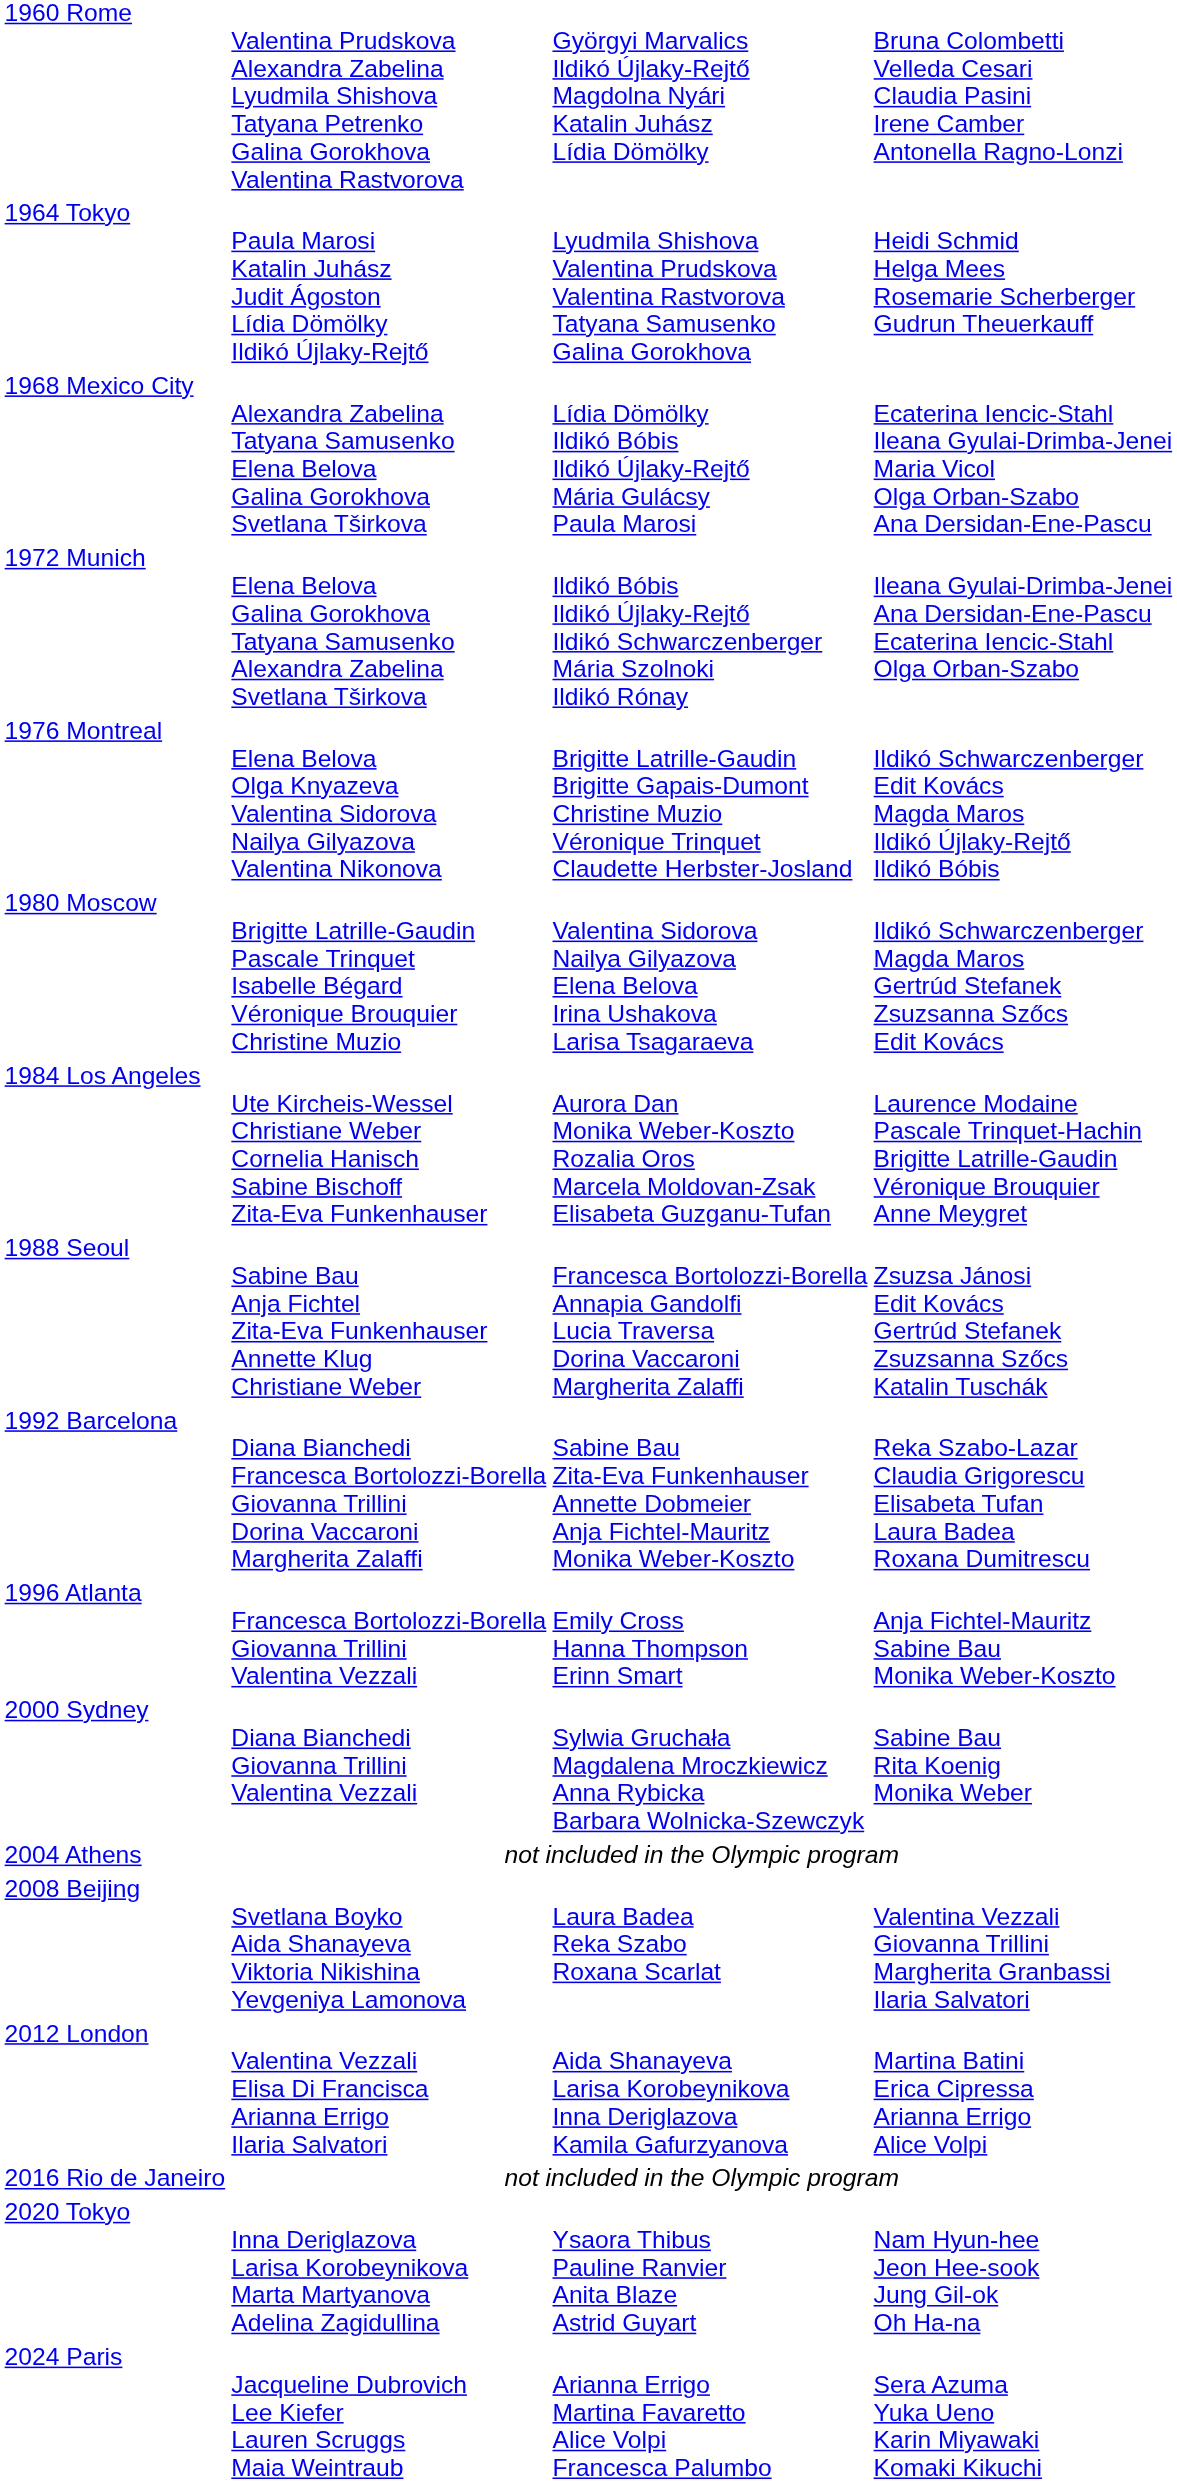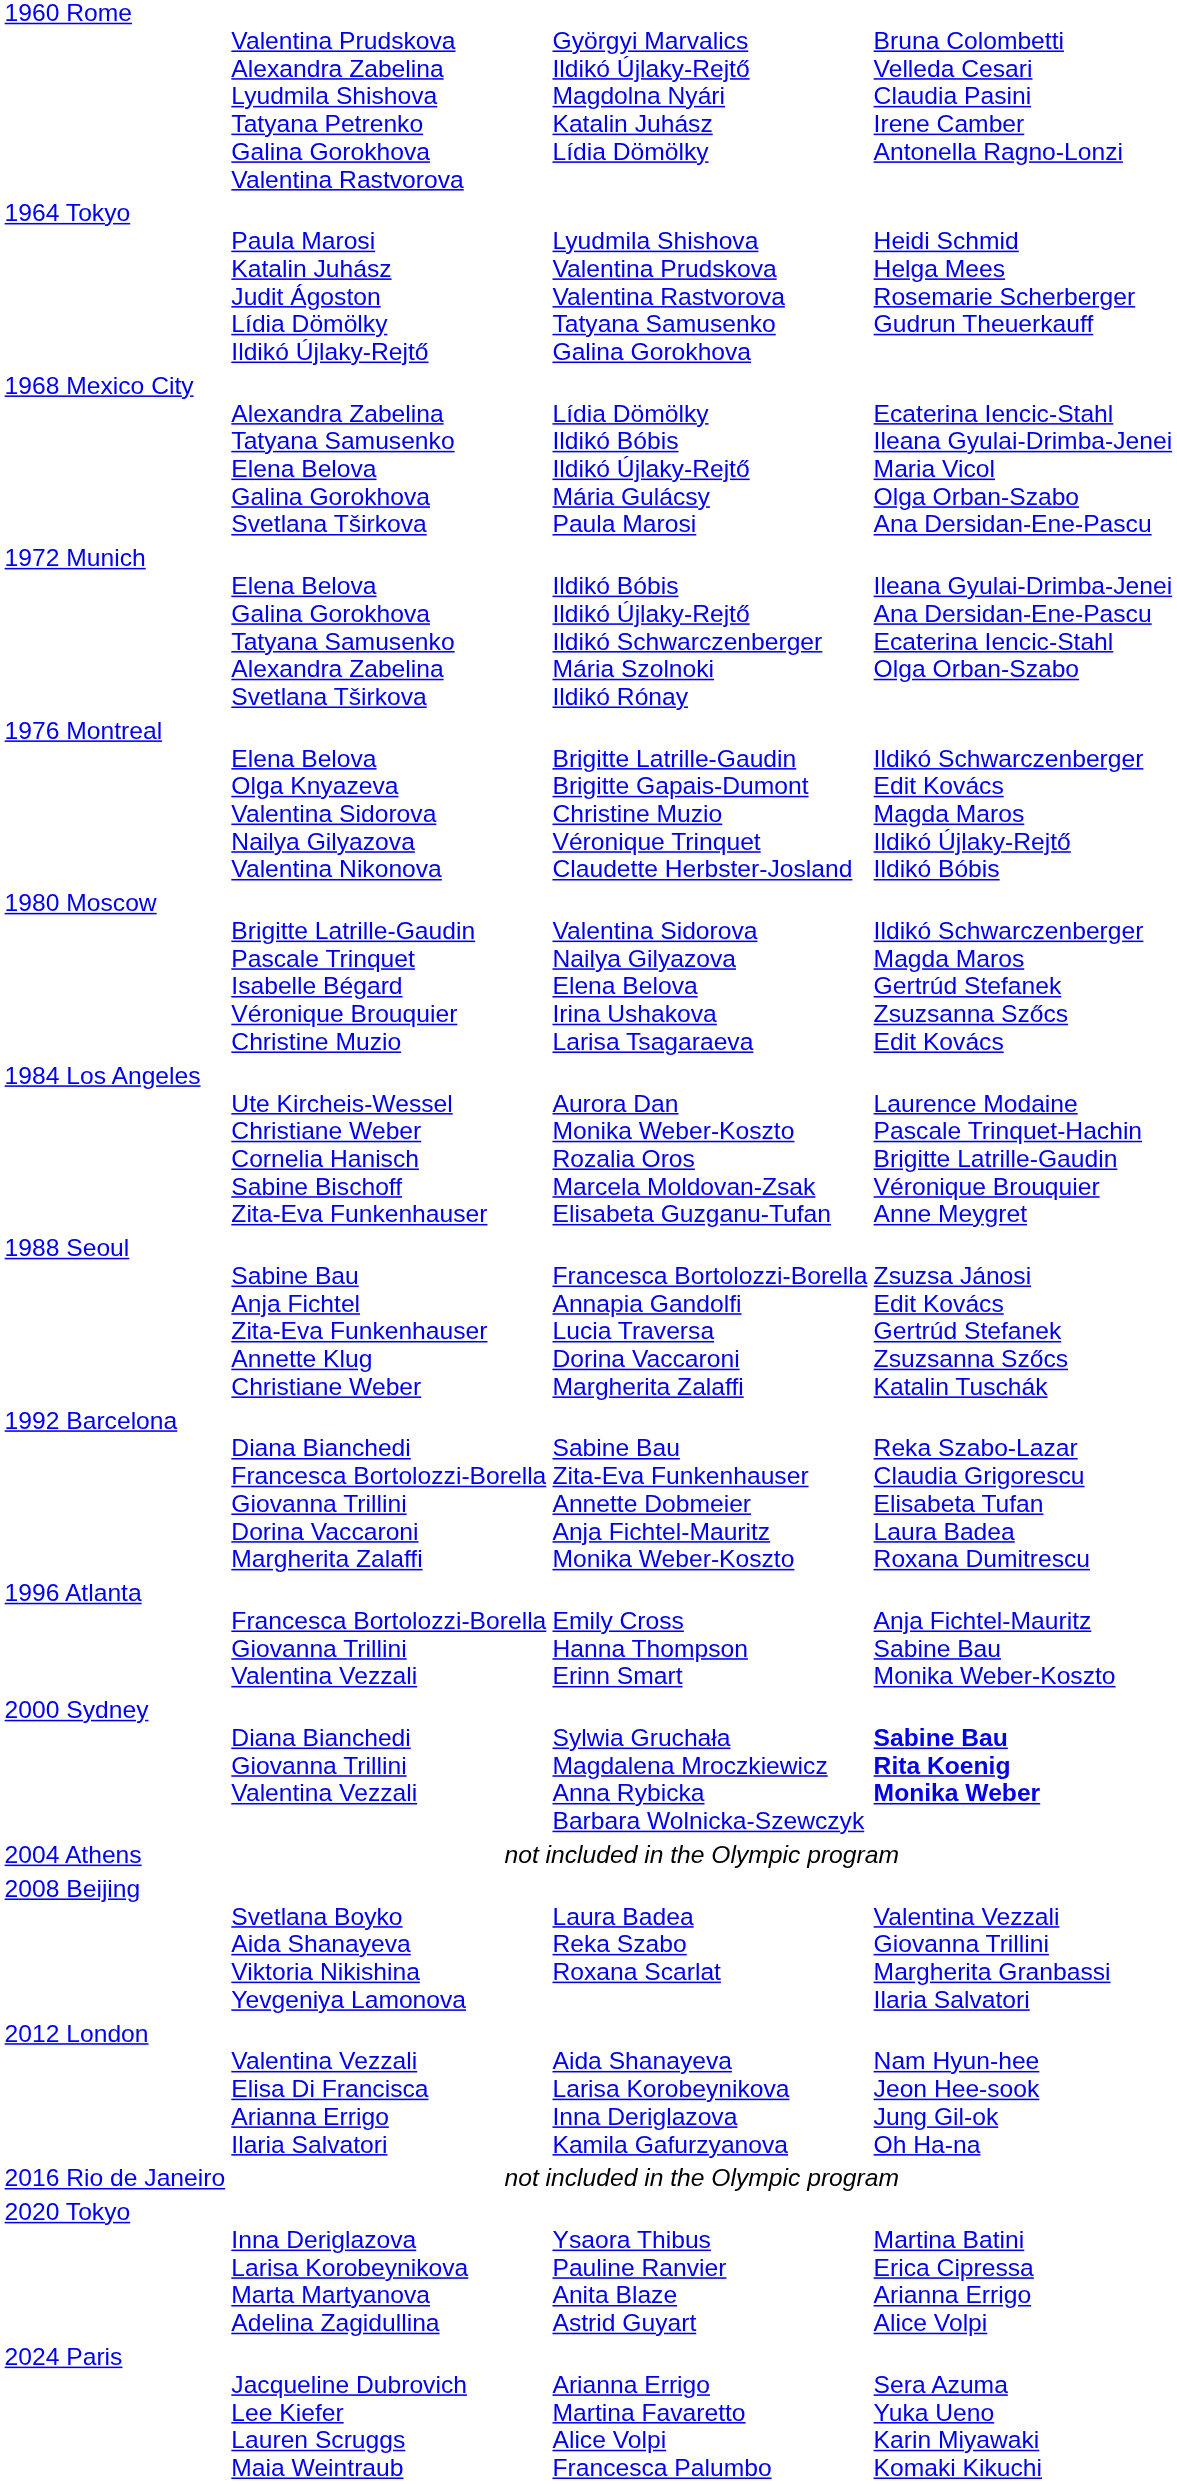(953, 1765) normal -> (957, 1765) bold
(954, 2102) Martina Batini Erica Cipressa Arianna Errigo Alice Volpi -> (956, 2102) Nam Hyun-hee Jeon Hee-sook Jung Gil-ok Oh Ha-na
(956, 2281) Nam Hyun-hee Jeon Hee-sook Jung Gil-ok Oh Ha-na -> (954, 2281) Martina Batini Erica Cipressa Arianna Errigo Alice Volpi
